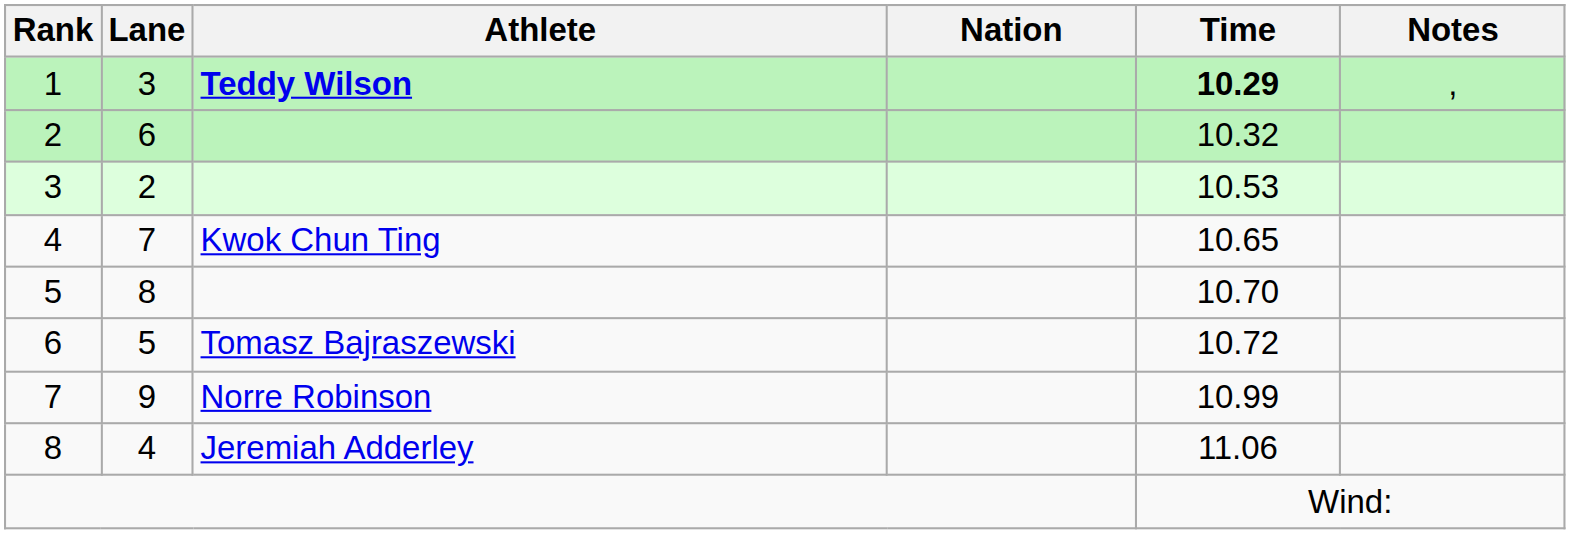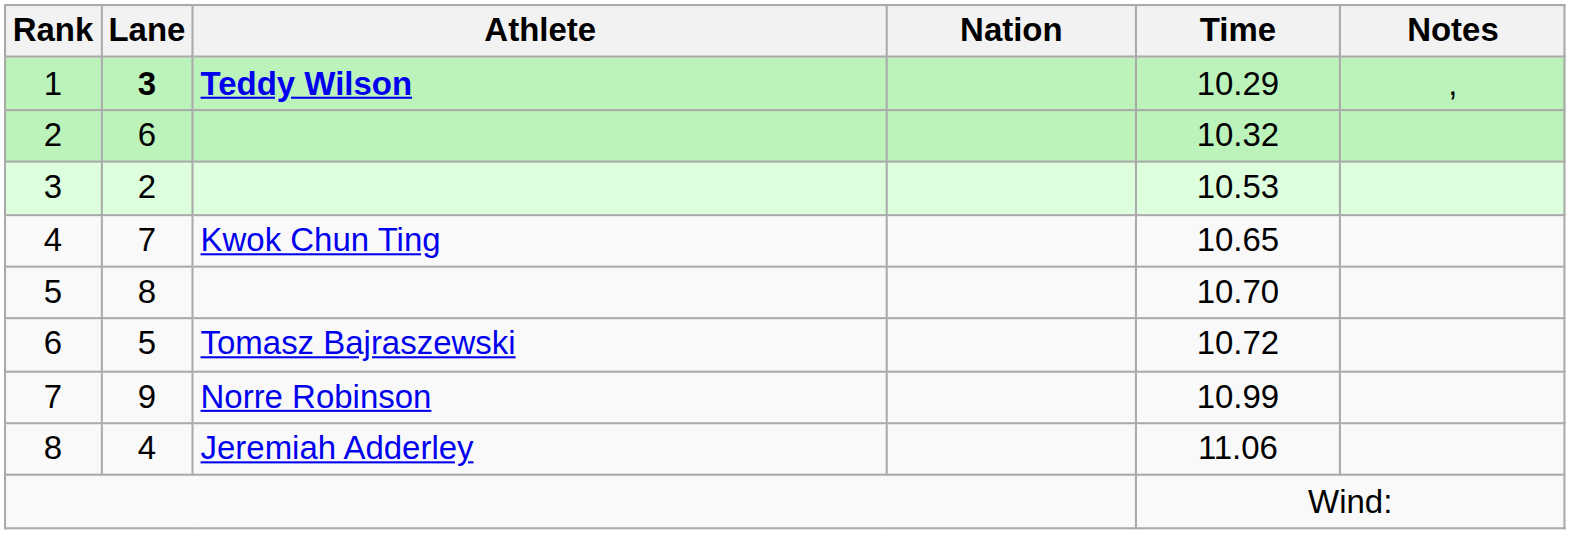(147, 82) normal -> (147, 82) bold
(1238, 82) bold -> (1238, 82) normal
